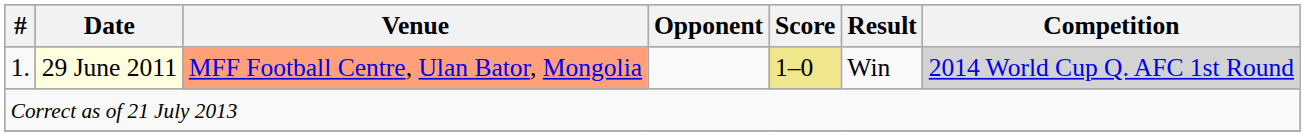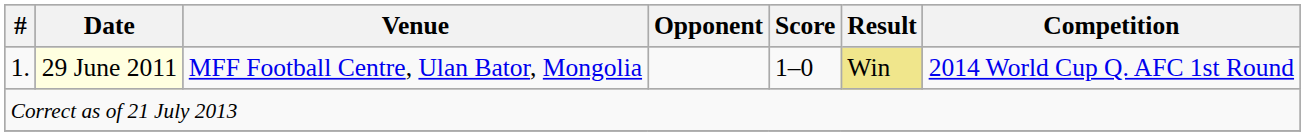(415, 67) lightsalmon background -> (415, 67) no background
(794, 67) khaki background -> (794, 67) no background
(869, 67) no background -> (869, 67) khaki background
(1111, 67) lightgrey background -> (1111, 67) no background
